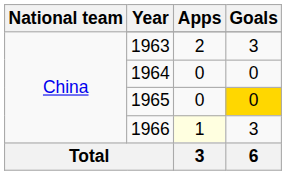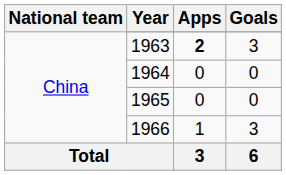(200, 45) normal -> (200, 45) bold
(254, 101) gold background -> (254, 101) no background
(200, 128) lightyellow background -> (200, 128) no background
